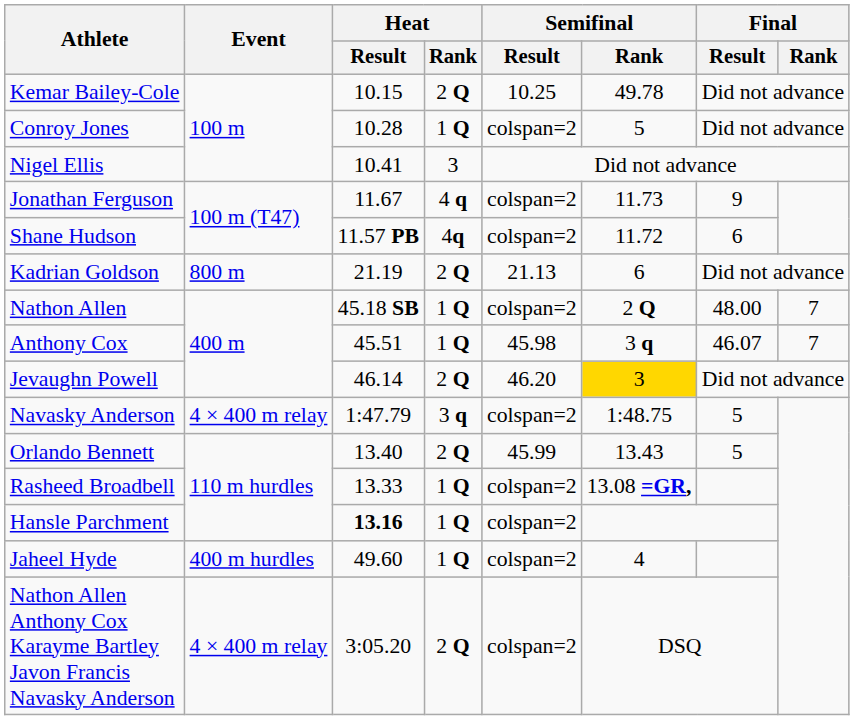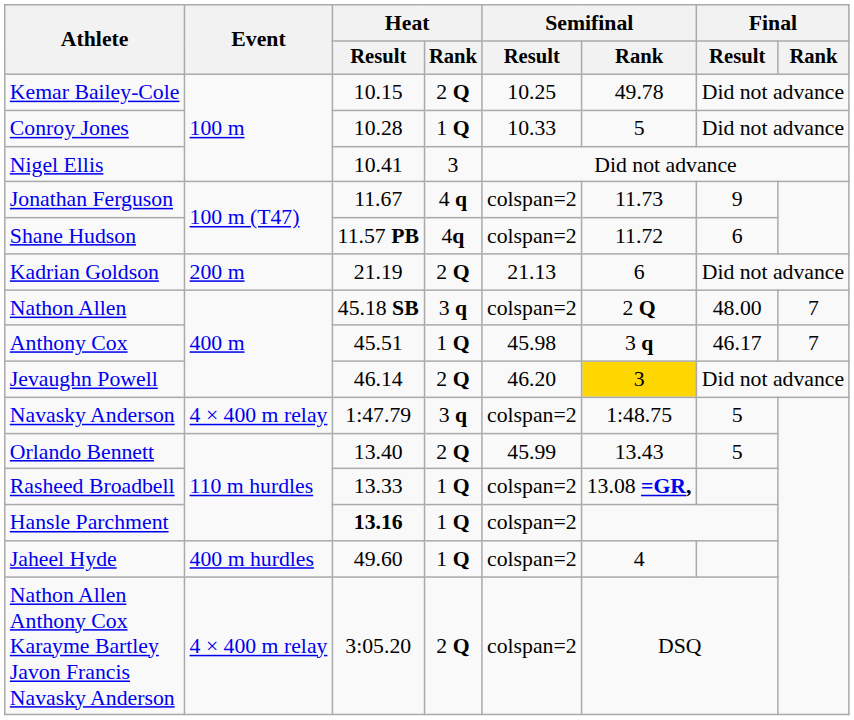(532, 128) colspan=2 -> (532, 128) 10.33
(217, 271) 800 m -> (217, 271) 200 m
(453, 307) 1 Q -> (453, 307) 3 q
(737, 343) 46.07 -> (737, 343) 46.17
